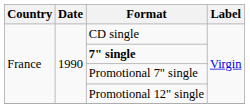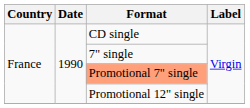(112, 53) bold -> (111, 53) normal
(143, 73) no background -> (143, 73) lightsalmon background
